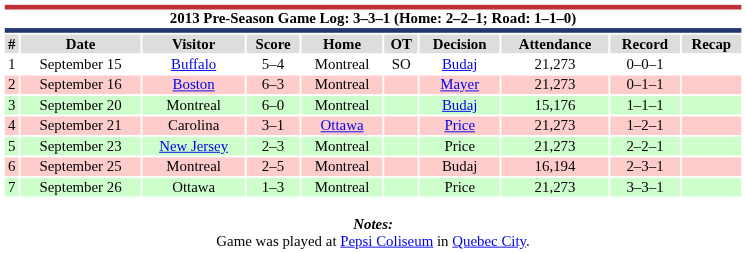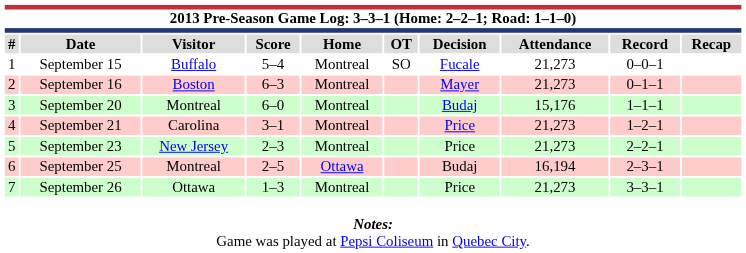(460, 64) Budaj -> (460, 64) Fucale
(342, 125) Ottawa -> (342, 125) Montreal
(342, 166) Montreal -> (342, 166) Ottawa
